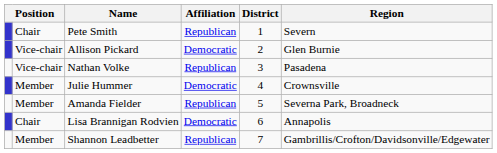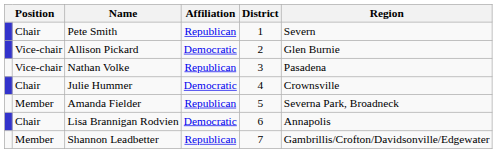(34, 85) Member -> (28, 85) Chair
